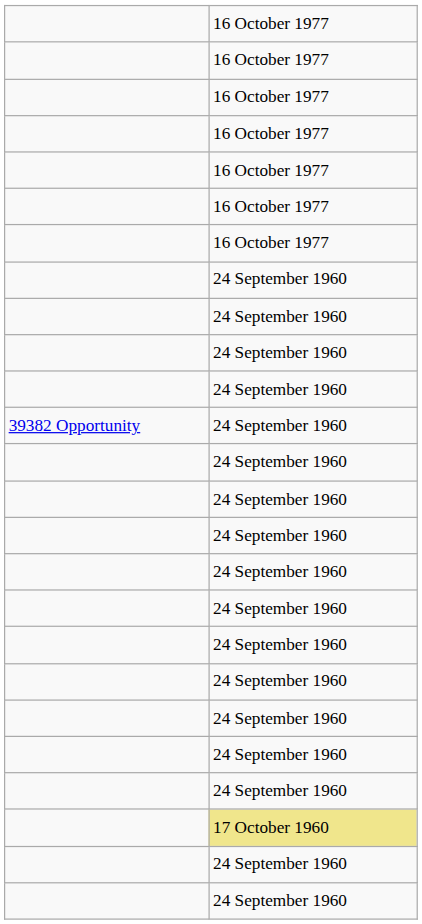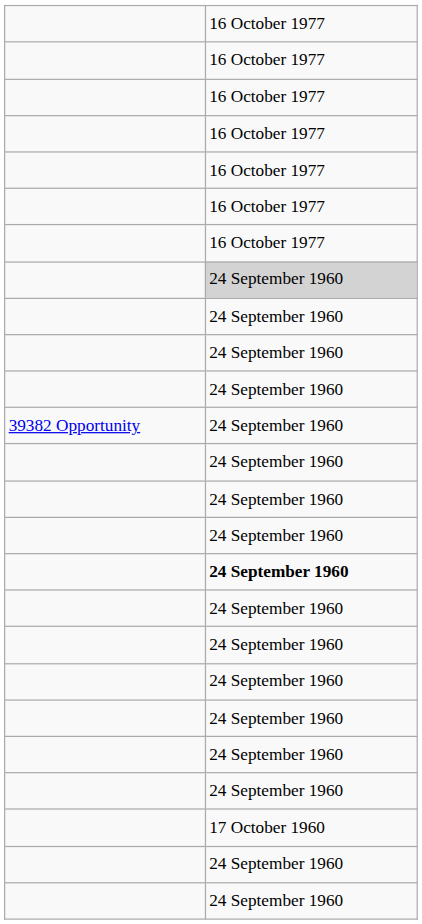(280, 279) no background -> (276, 279) lightgrey background
(280, 571) normal -> (279, 571) bold
(271, 827) khaki background -> (267, 827) no background
